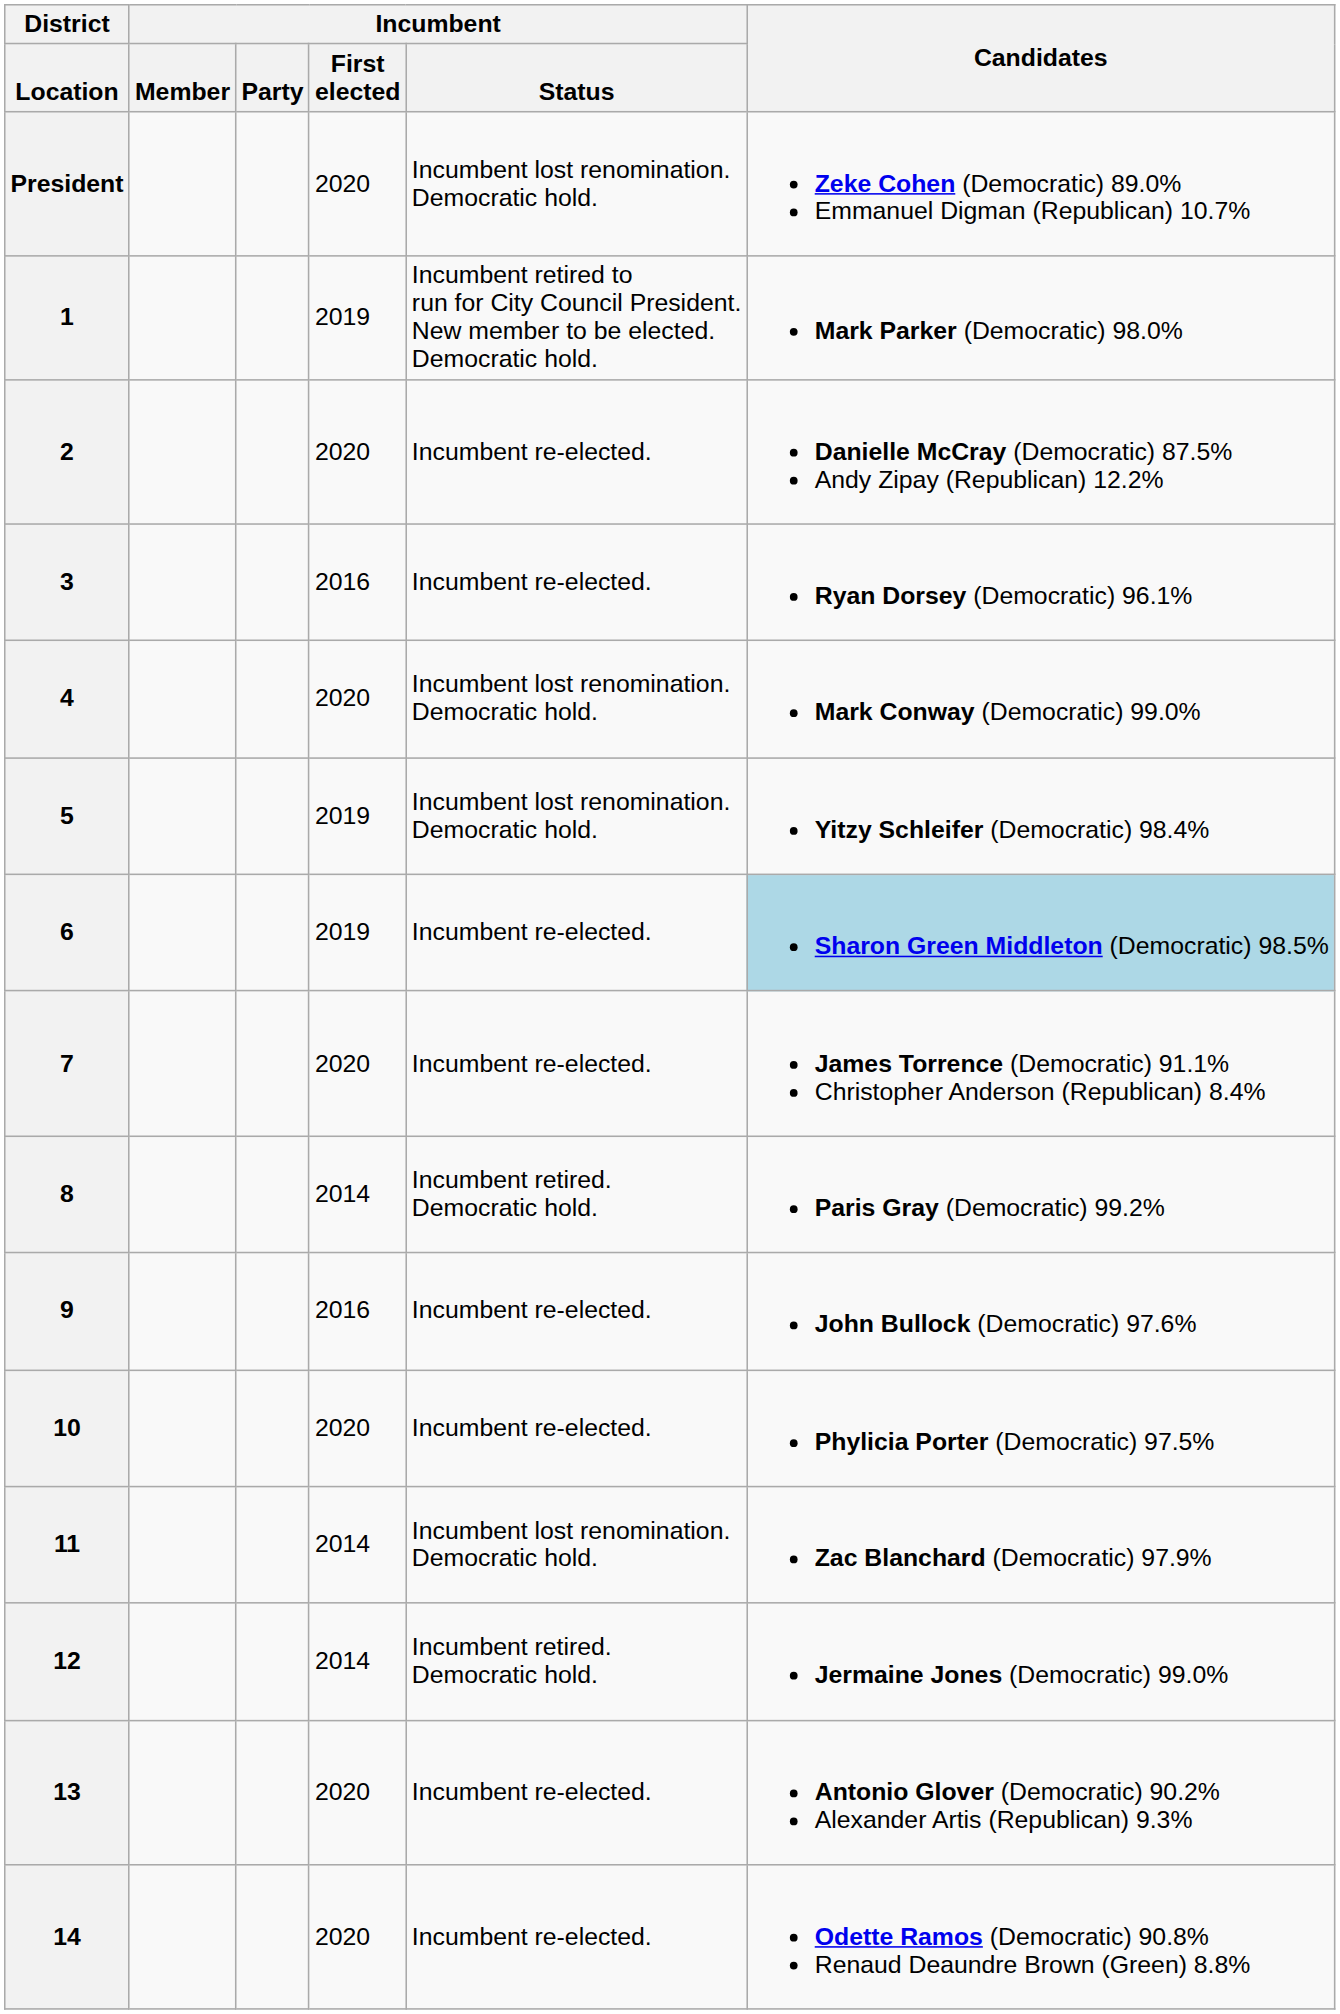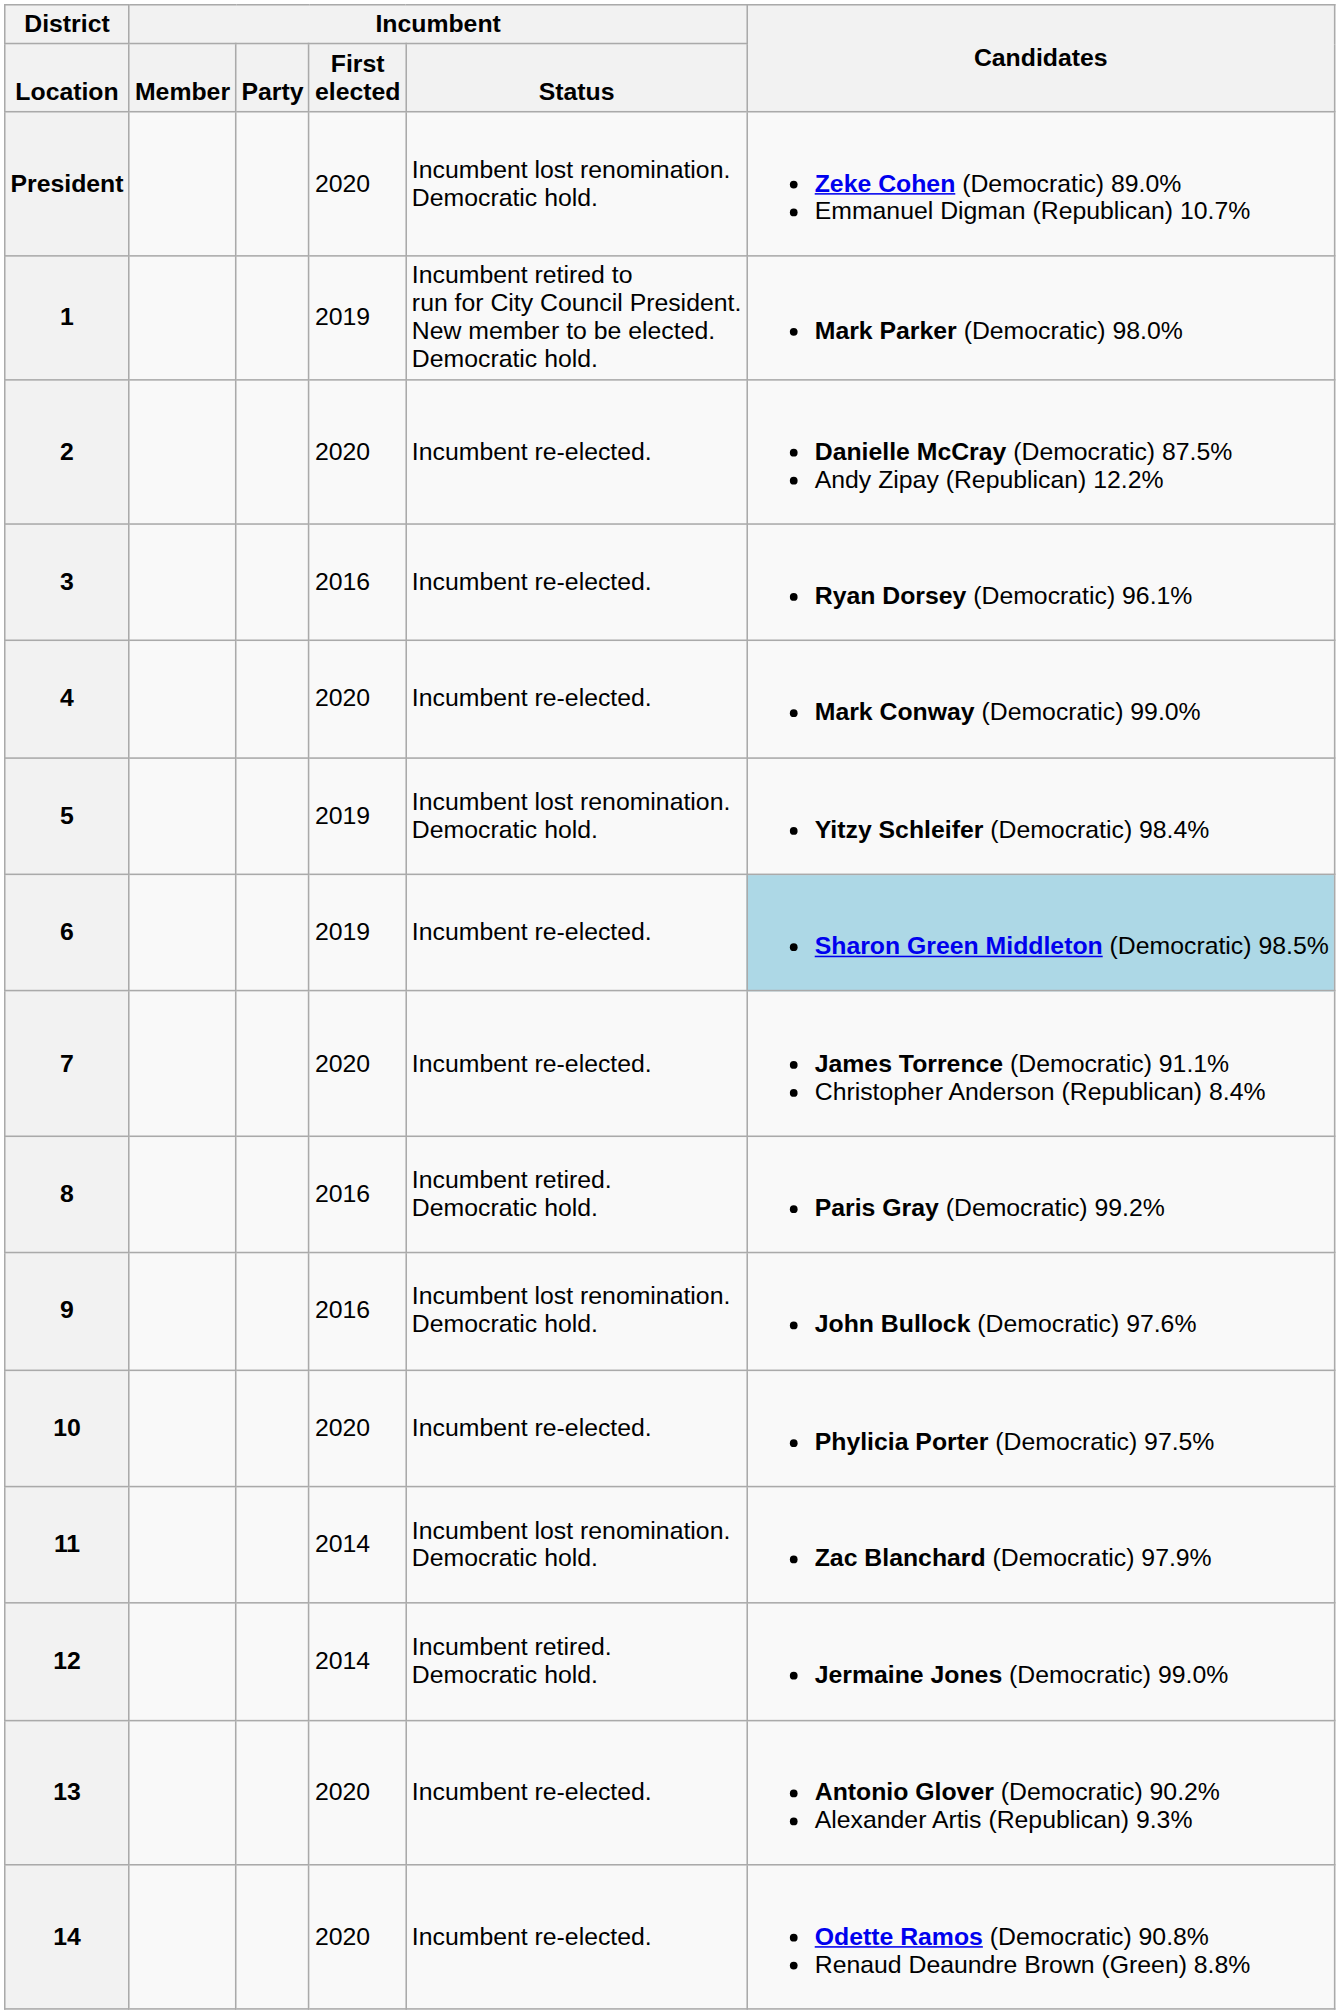(571, 698) Incumbent lost renomination. Democratic hold. -> (532, 698) Incumbent re-elected.
(343, 1194) 2014 -> (343, 1194) 2016
(532, 1310) Incumbent re-elected. -> (571, 1310) Incumbent lost renomination. Democratic hold.
